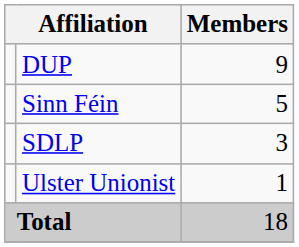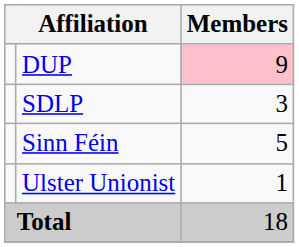(282, 63) no background -> (282, 63) pink background
rows swapped: (70, 103) <-> (53, 143)
